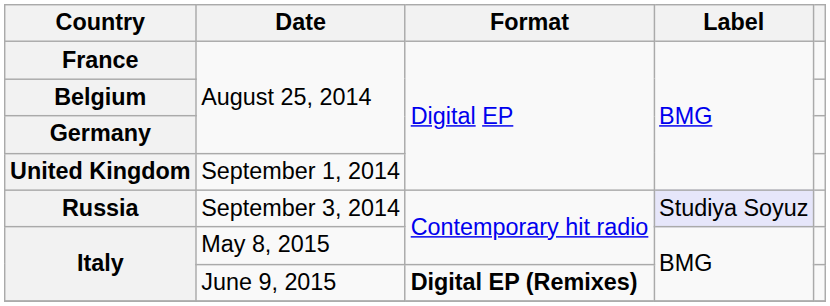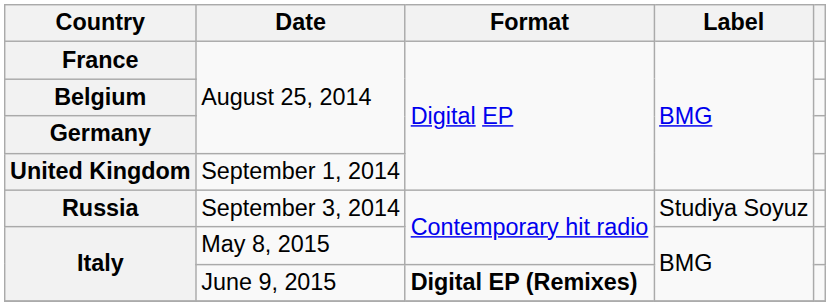(734, 208) lavender background -> (734, 208) no background
